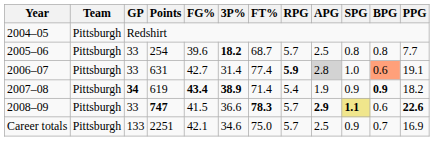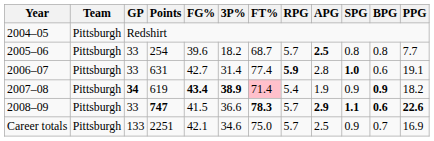(231, 51) bold -> (231, 51) normal
(321, 51) normal -> (321, 51) bold
(321, 70) lightgrey background -> (321, 70) no background
(352, 70) normal -> (352, 70) bold
(380, 70) lightsalmon background -> (380, 70) no background
(261, 88) no background -> (261, 88) pink background
(352, 107) khaki background -> (352, 107) no background
(380, 107) normal -> (380, 107) bold
